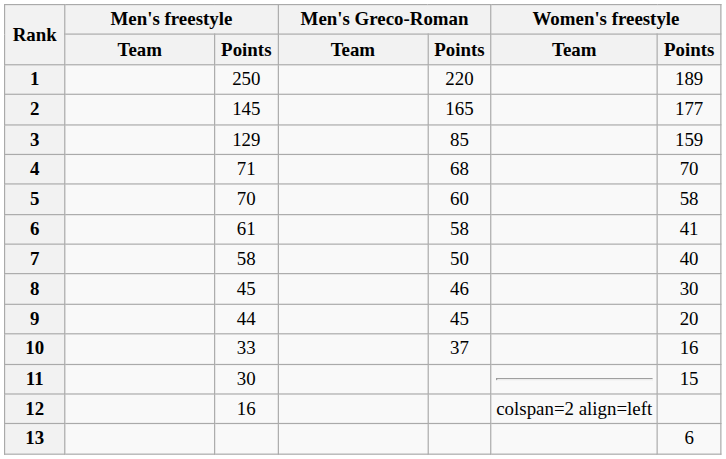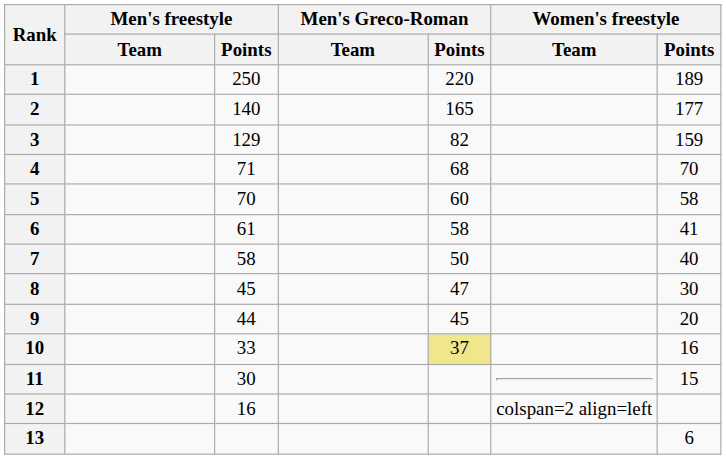(246, 109) 145 -> (246, 109) 140
(459, 139) 85 -> (459, 139) 82
(459, 288) 46 -> (459, 288) 47
(459, 348) no background -> (459, 348) khaki background
